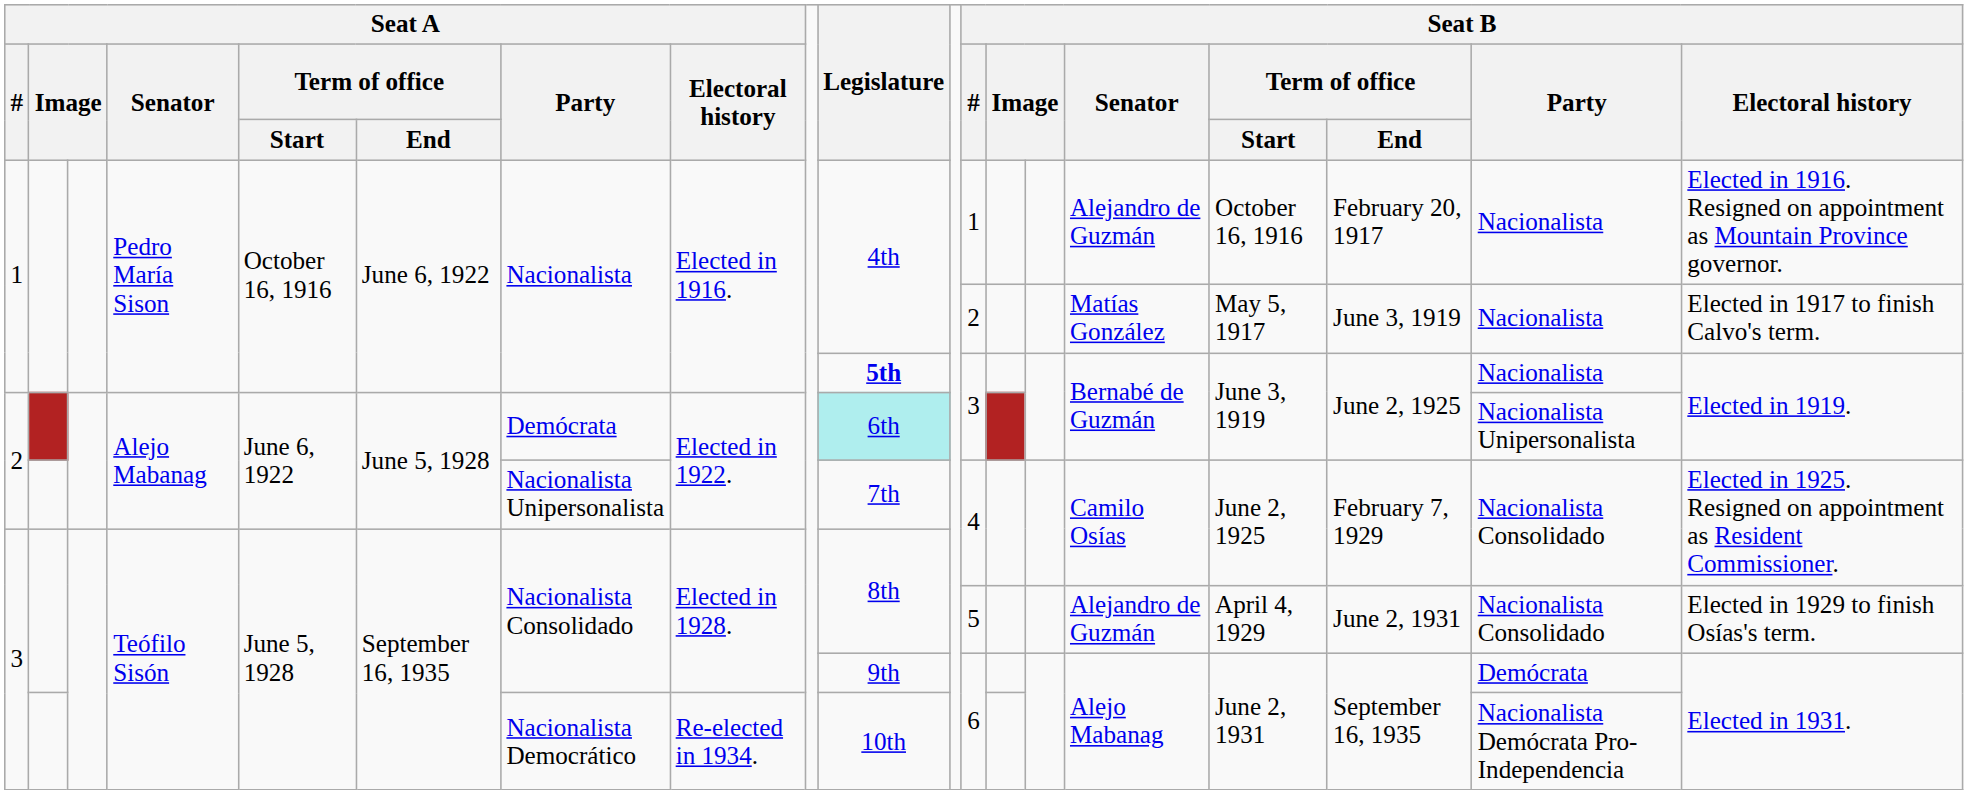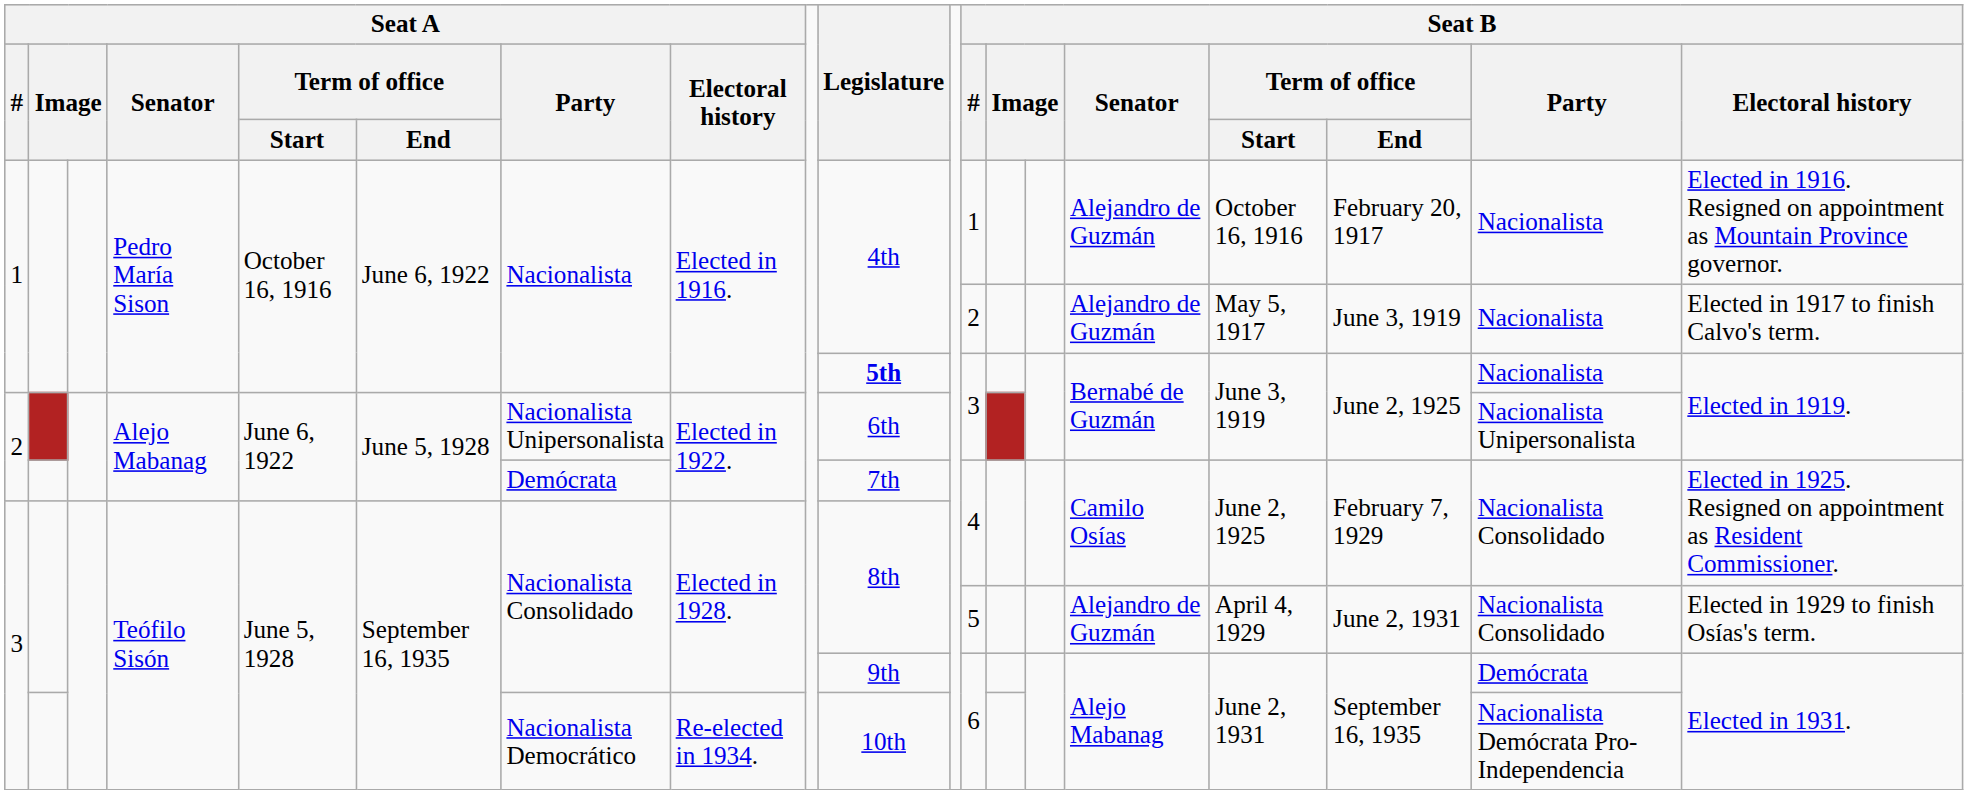(1117, 318) Matías González -> (1135, 318) Alejandro de Guzmán
(562, 426) Demócrata -> (585, 426) Nacionalista Unipersonalista
(884, 426) paleturquoise background -> (884, 426) no background
(585, 494) Nacionalista Unipersonalista -> (562, 480) Demócrata
